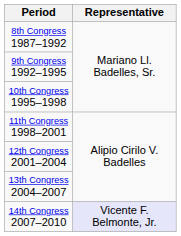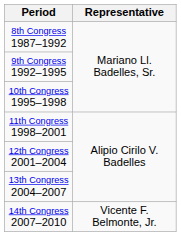(124, 216) lavender background -> (124, 216) no background
